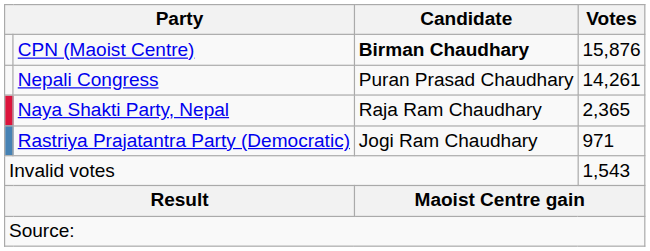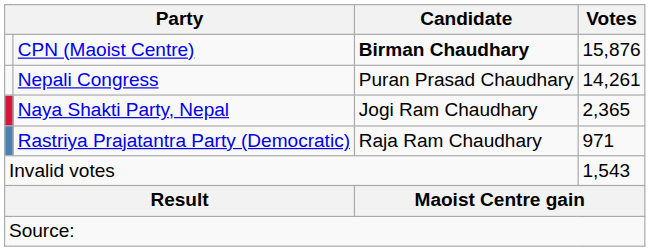(450, 110) Raja Ram Chaudhary -> (448, 110) Jogi Ram Chaudhary
(448, 140) Jogi Ram Chaudhary -> (450, 140) Raja Ram Chaudhary
